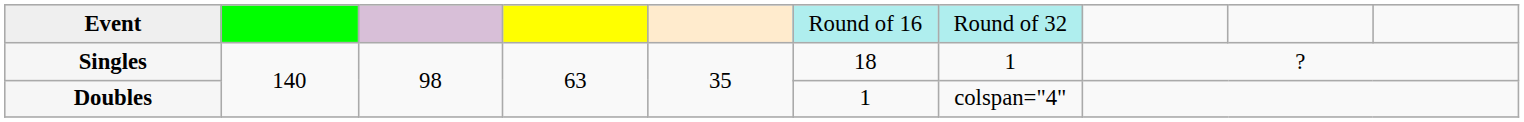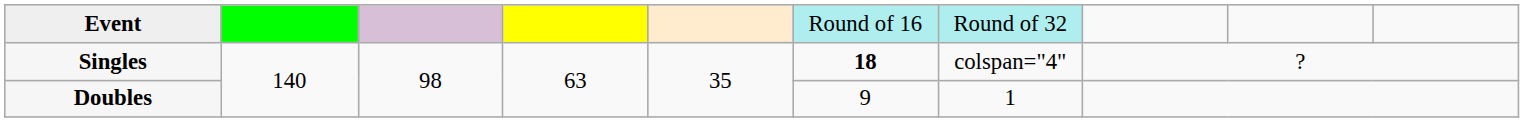(865, 61) normal -> (865, 61) bold
(1010, 61) 1 -> (1010, 61) colspan="4"
(865, 98) 1 -> (865, 98) 9
(1010, 98) colspan="4" -> (1010, 98) 1
